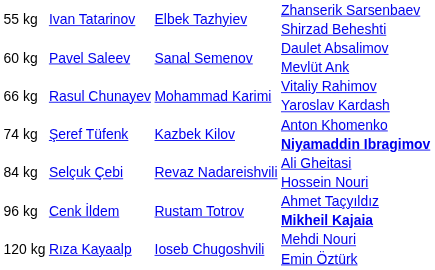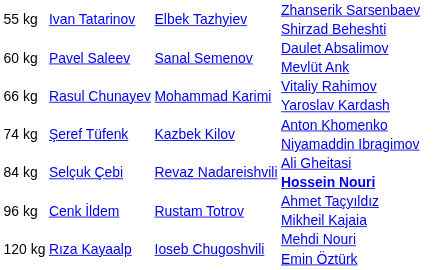(356, 144) bold -> (350, 144) normal
(325, 182) normal -> (328, 182) bold
(327, 221) bold -> (324, 221) normal
